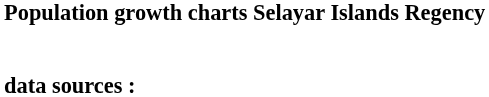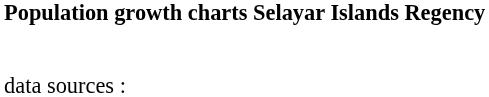(70, 84) bold -> (65, 86) normal
